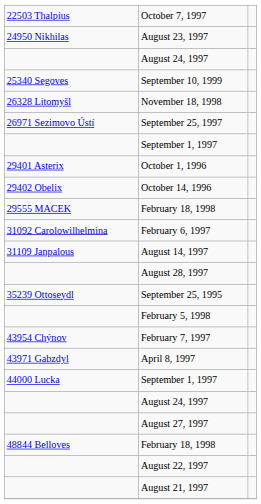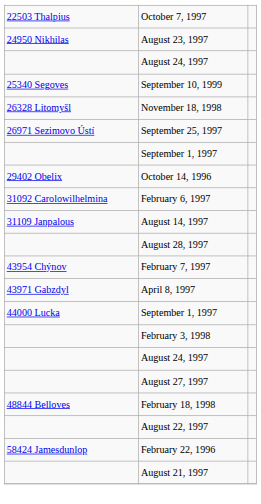- row: (35, 166)
- row: (39, 209)
- row: (40, 294)
- row: (71, 316)
+ row: (71, 336)
+ row: (47, 449)
